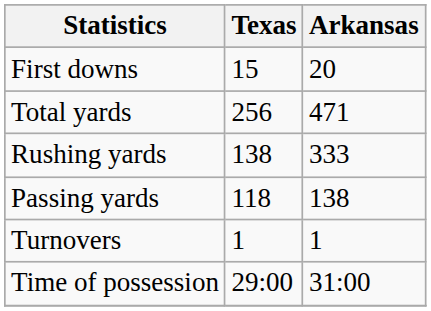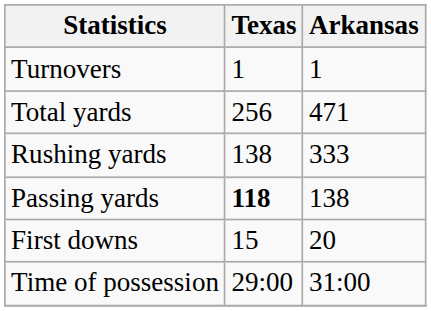rows swapped: (75, 68) <-> (66, 240)
(251, 197) normal -> (251, 197) bold
